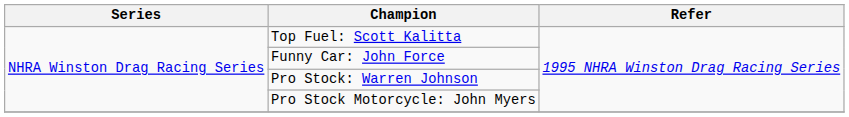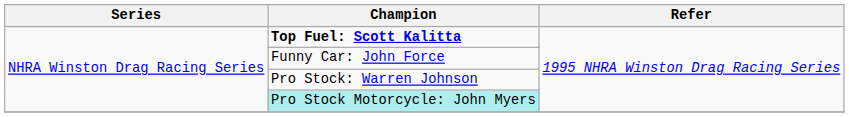(366, 37) normal -> (366, 37) bold
(403, 101) no background -> (403, 101) paleturquoise background
